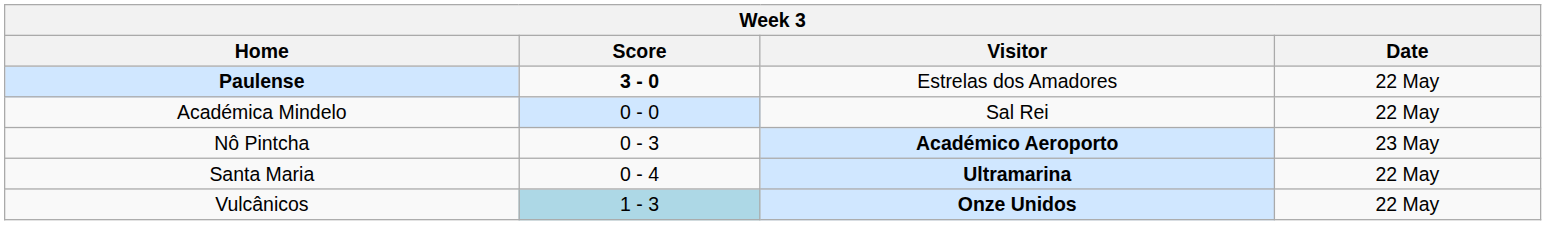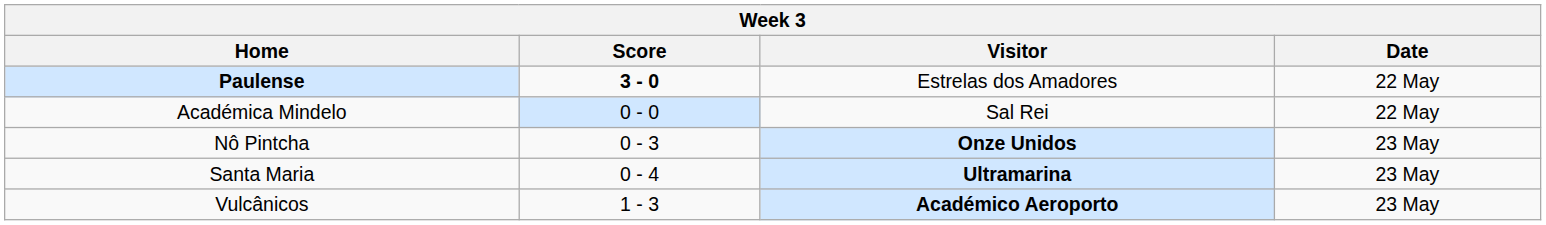(1017, 143) Académico Aeroporto -> (1017, 143) Onze Unidos
(1407, 174) 22 May -> (1407, 174) 23 May
(640, 205) lightblue background -> (640, 205) no background
(1017, 205) Onze Unidos -> (1017, 205) Académico Aeroporto
(1407, 205) 22 May -> (1407, 205) 23 May
